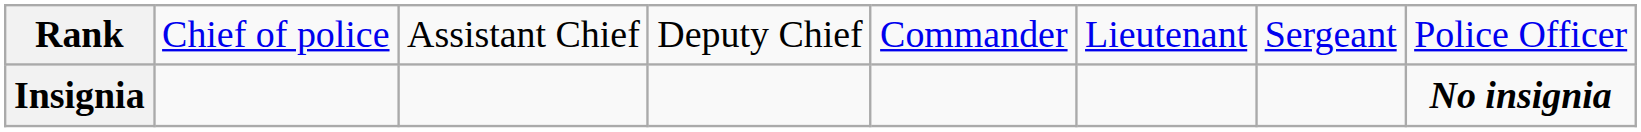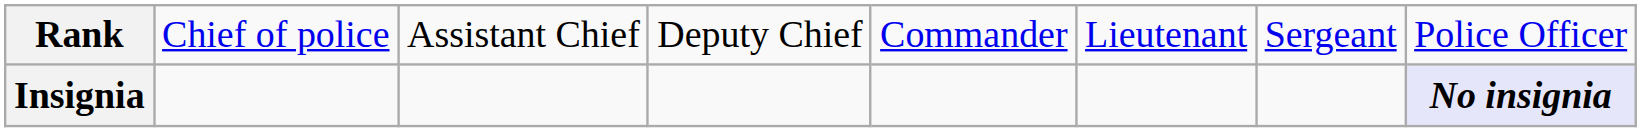(1521, 94) no background -> (1521, 94) lavender background
